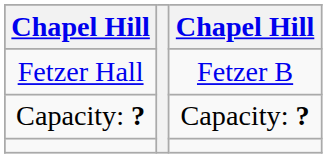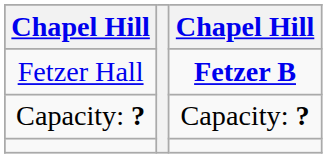(245, 71) normal -> (245, 71) bold
